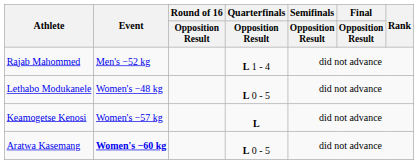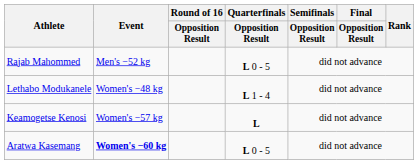(256, 67) L 1 - 4 -> (256, 67) L 0 - 5
(256, 95) L 0 - 5 -> (256, 95) L 1 - 4
